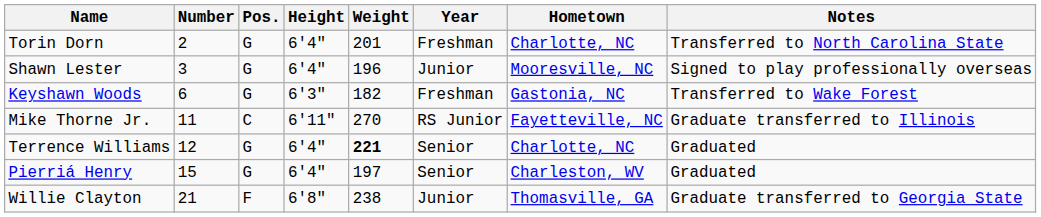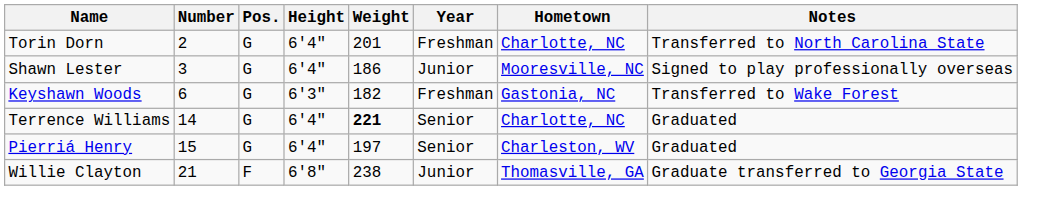(367, 69) 196 -> (367, 69) 186
- row: (80, 121)
(187, 147) 12 -> (187, 121) 14
